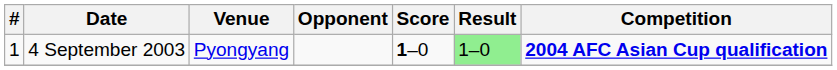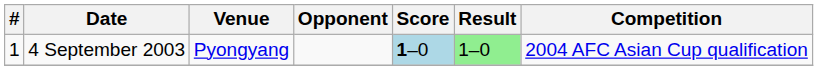(412, 49) no background -> (412, 49) lightblue background
(676, 49) bold -> (667, 49) normal
